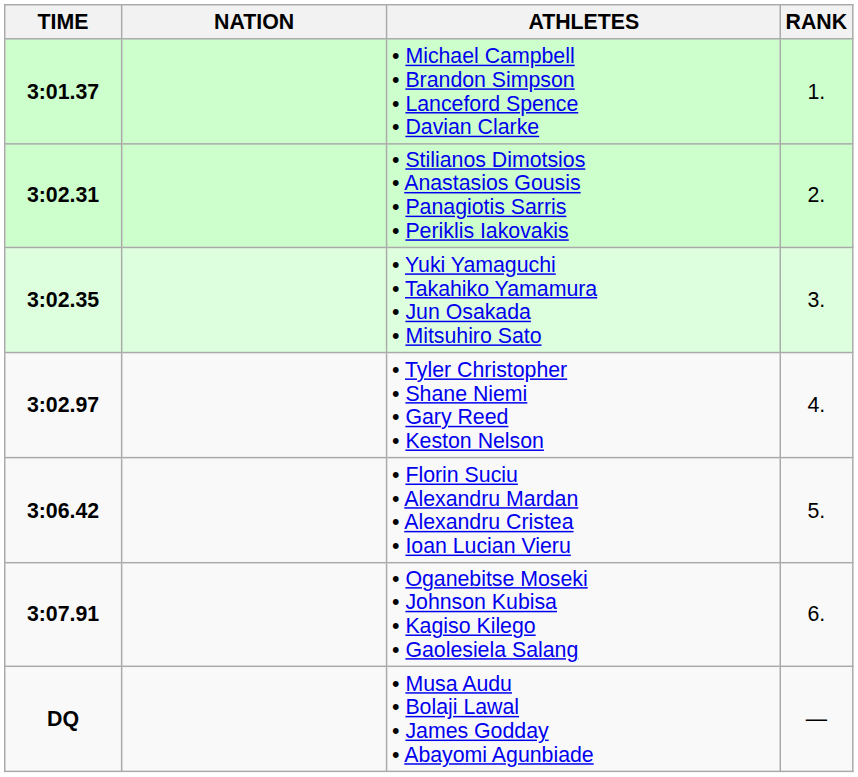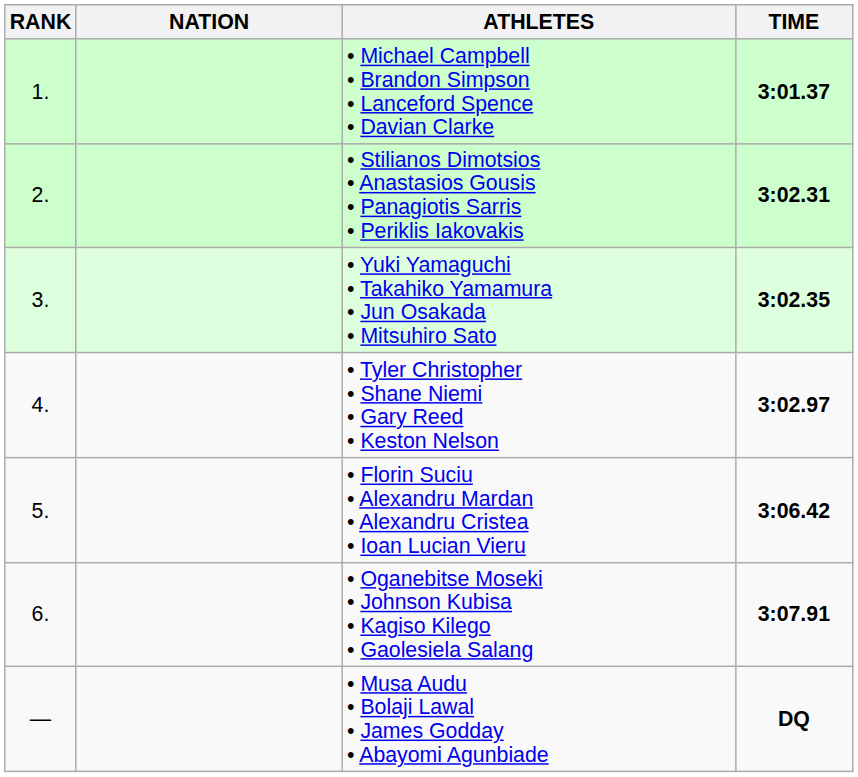columns swapped: (816, 22) <-> (63, 22)
